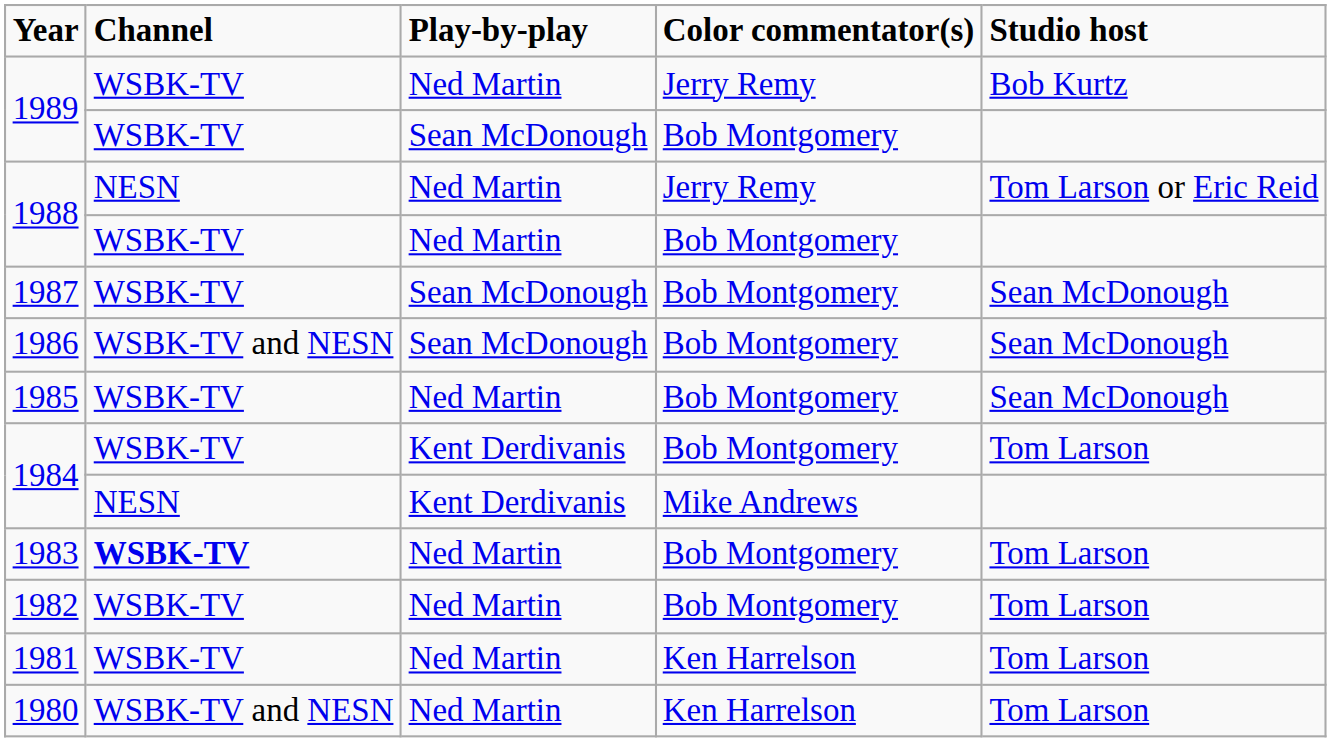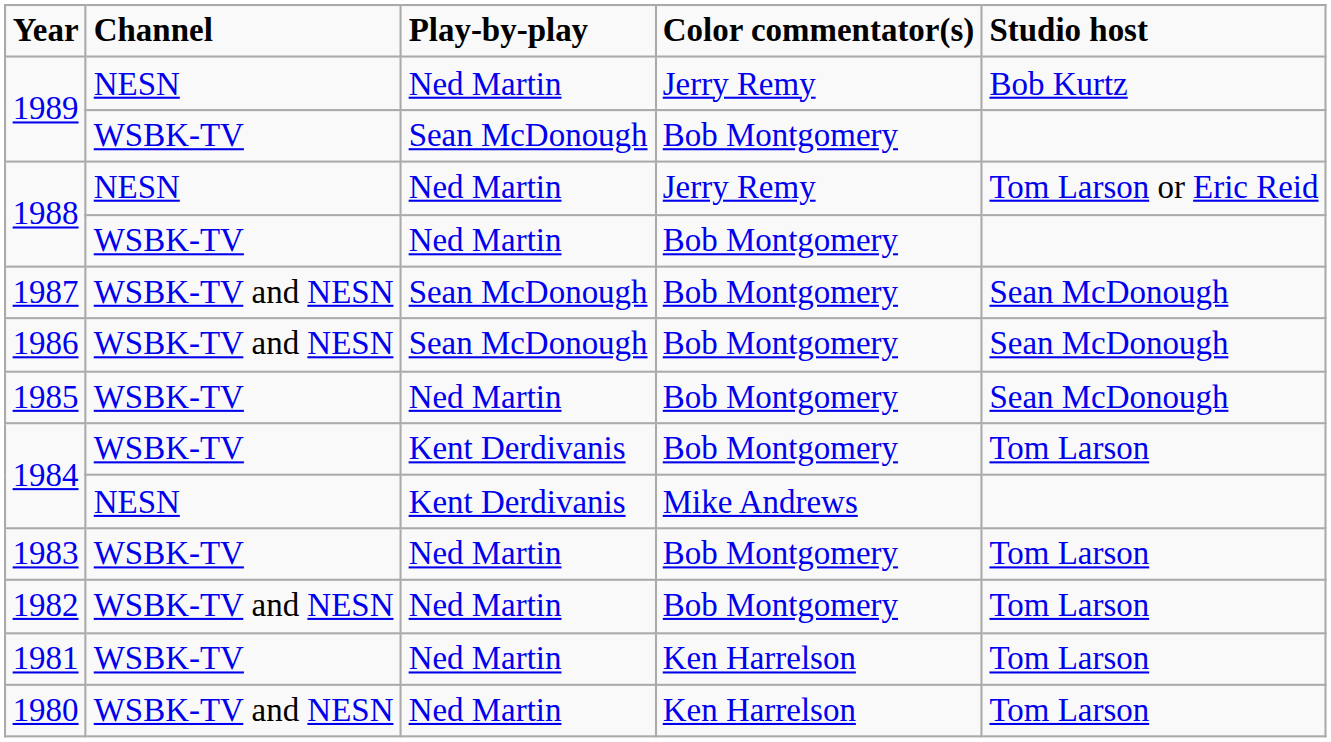(169, 82) WSBK-TV -> (137, 82) NESN
(169, 291) WSBK-TV -> (244, 291) WSBK-TV and NESN
(172, 553) bold -> (169, 553) normal
(169, 605) WSBK-TV -> (244, 605) WSBK-TV and NESN
